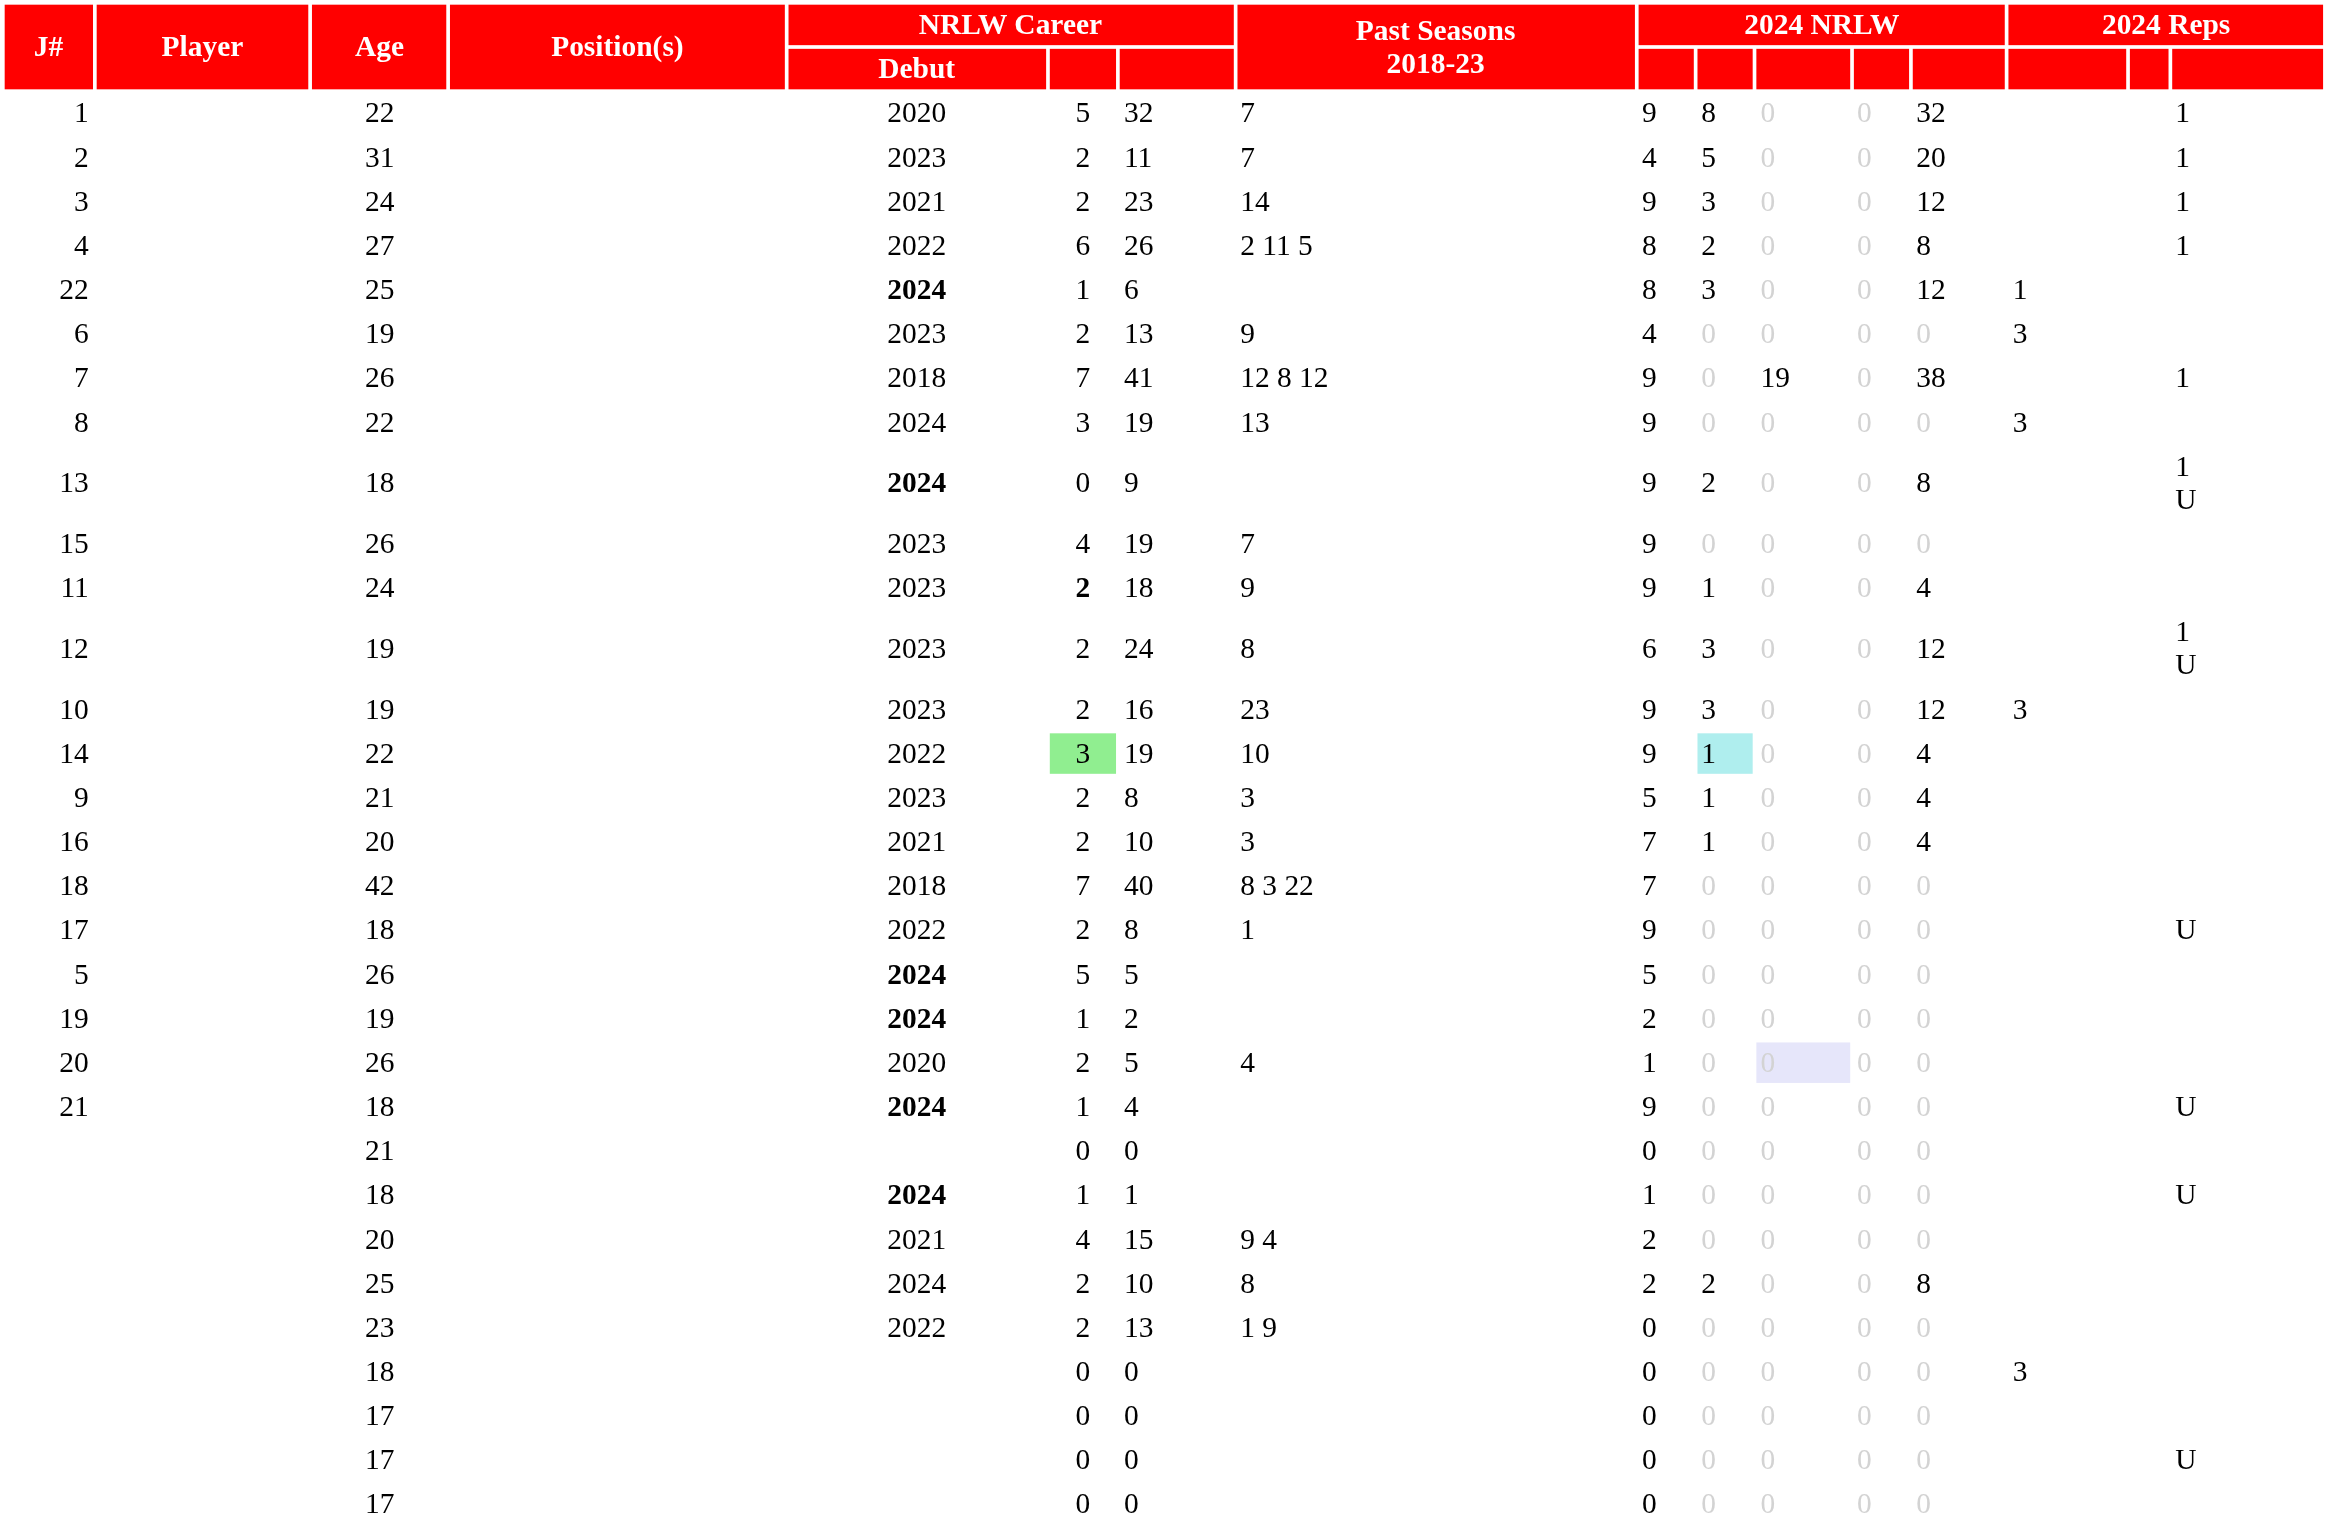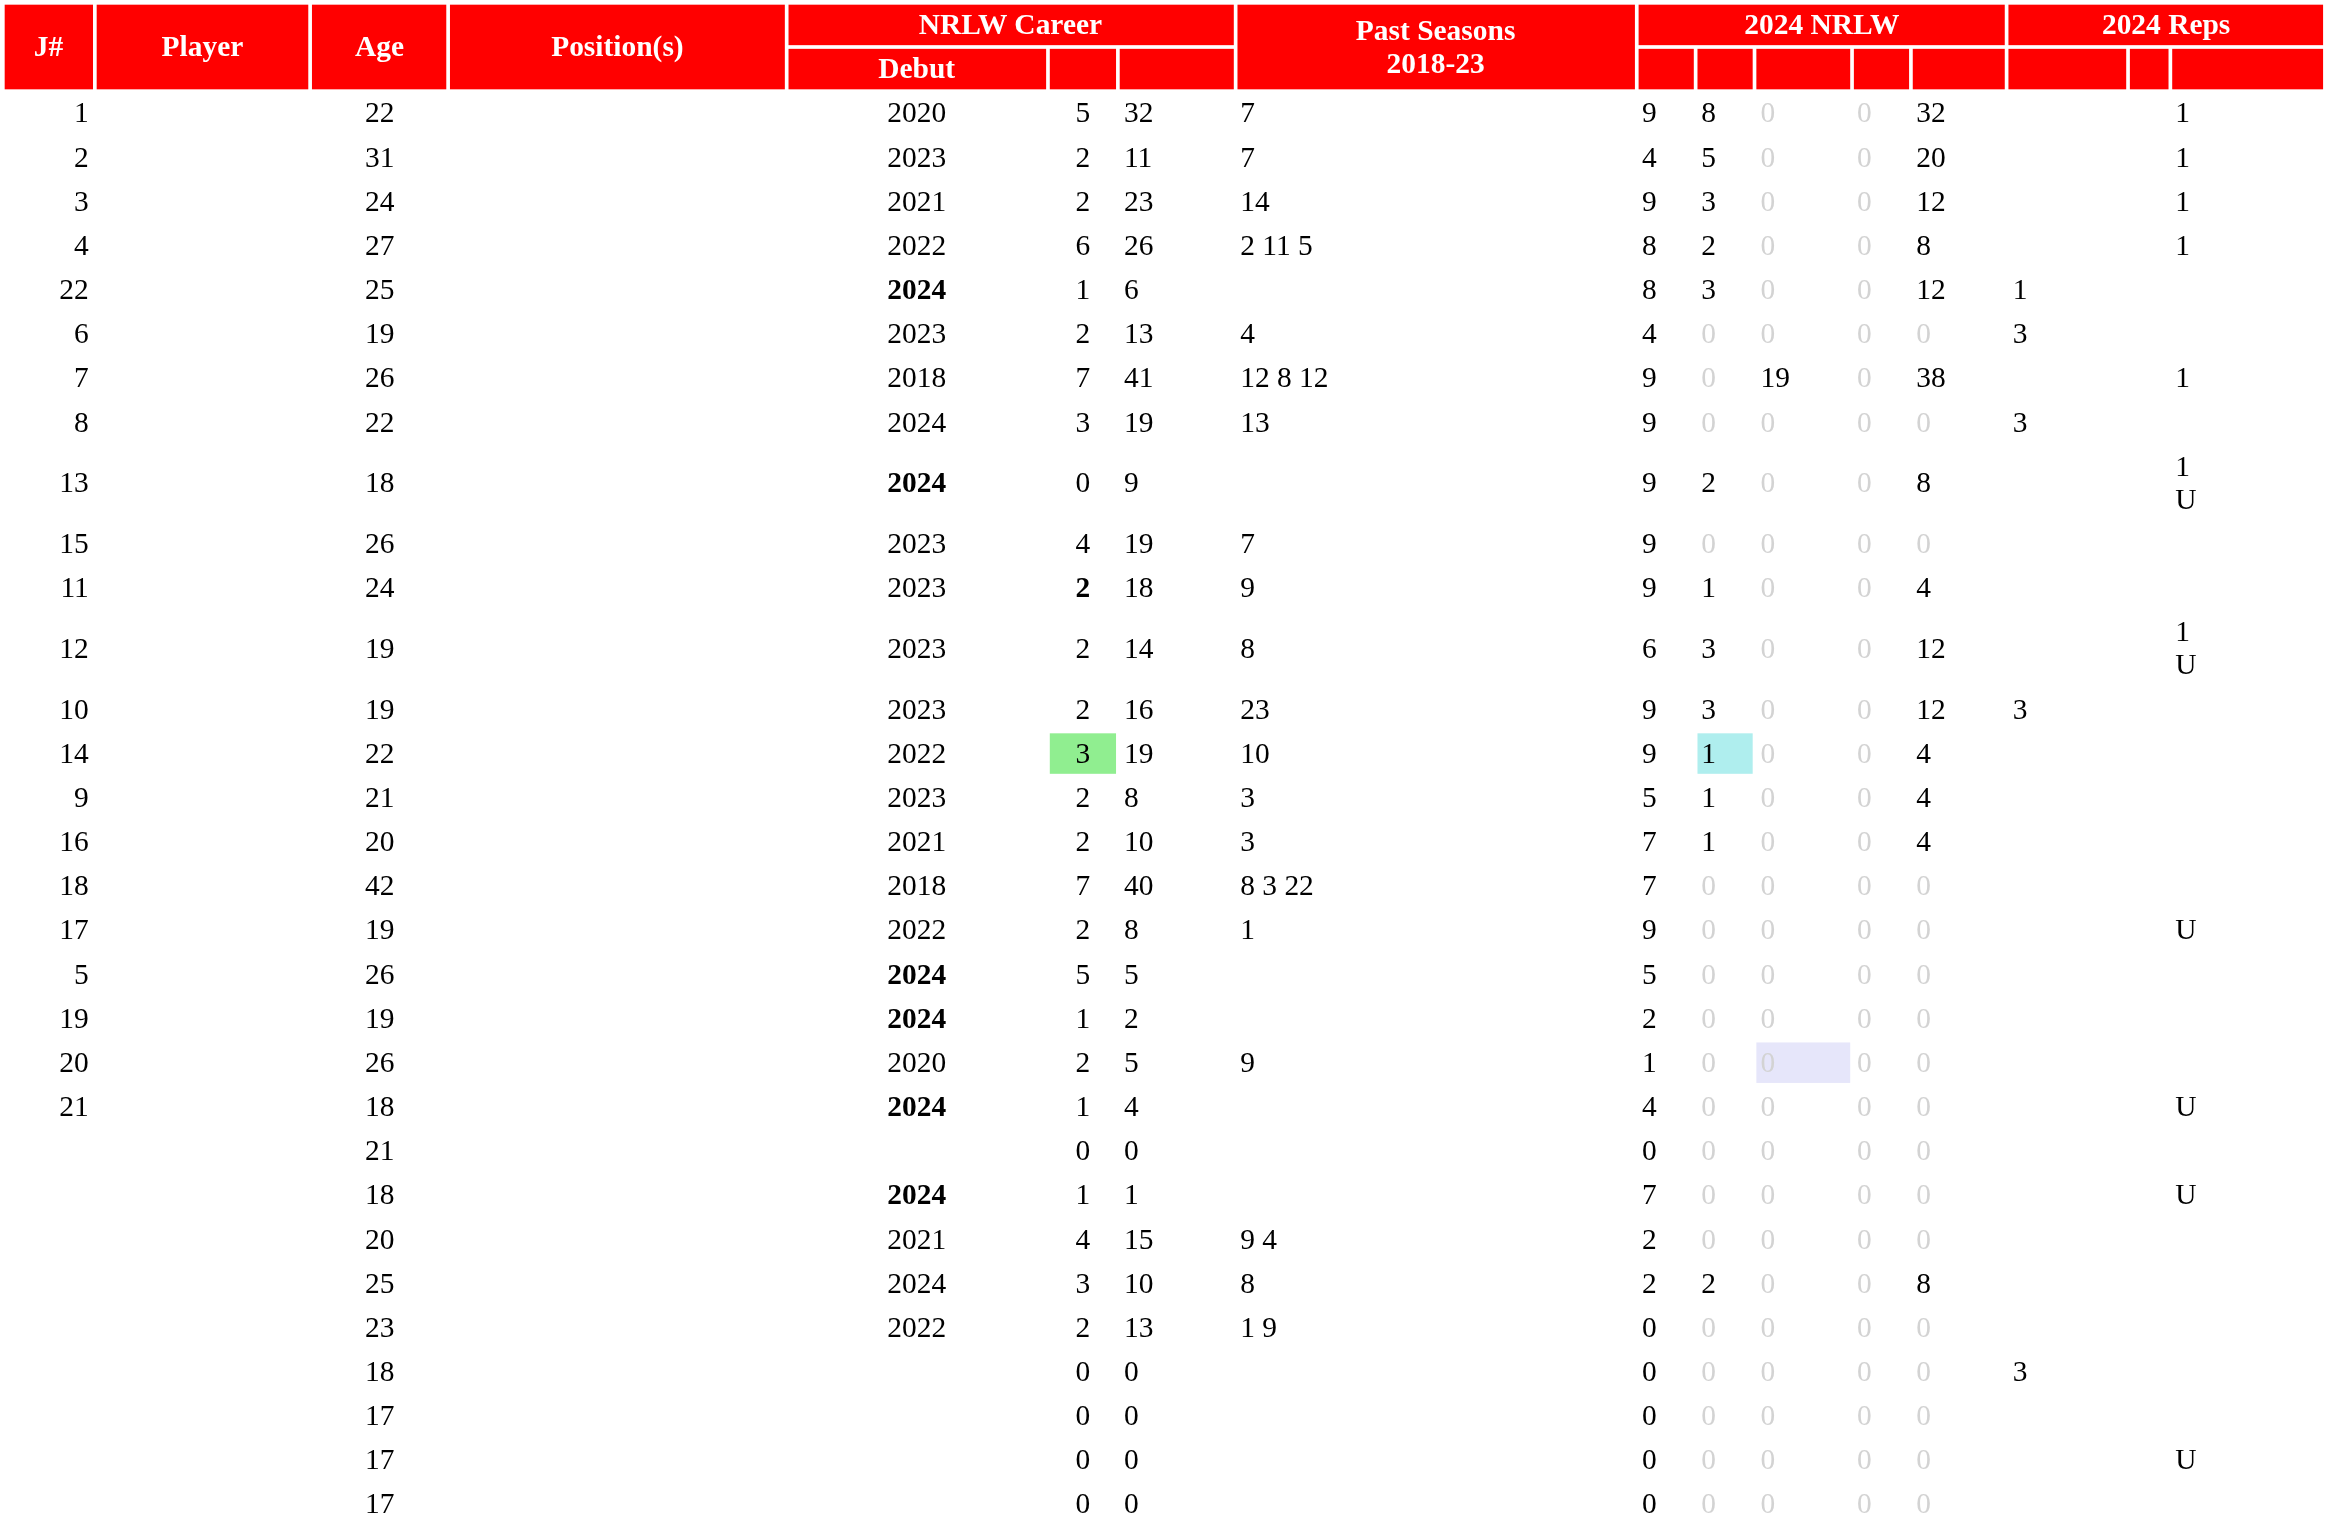(1248, 333) 9 -> (1248, 333) 4
(1139, 648) 24 -> (1139, 648) 14
(380, 929) 18 -> (380, 929) 19
(1248, 1062) 4 -> (1248, 1062) 9
(1649, 1106) 9 -> (1649, 1106) 4
(1649, 1194) 1 -> (1649, 1194) 7
(1083, 1283) 2 -> (1083, 1283) 3
